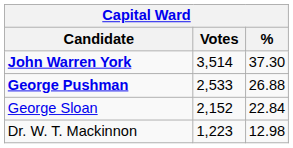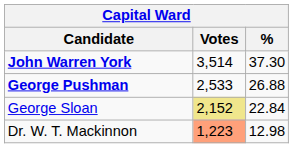(215, 108) no background -> (215, 108) khaki background
(215, 131) no background -> (215, 131) lightsalmon background
